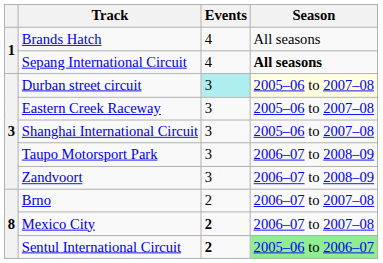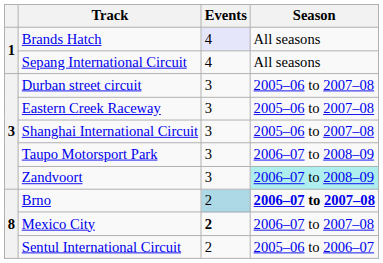(208, 39) no background -> (208, 39) lavender background
(288, 62) bold -> (287, 62) normal
(208, 85) paleturquoise background -> (208, 85) no background
(314, 85) lightyellow background -> (314, 85) no background
(314, 177) no background -> (314, 177) paleturquoise background
(208, 200) no background -> (208, 200) lightblue background
(314, 200) normal -> (314, 200) bold
(208, 246) bold -> (208, 246) normal
(314, 246) lightgreen background -> (314, 246) no background
